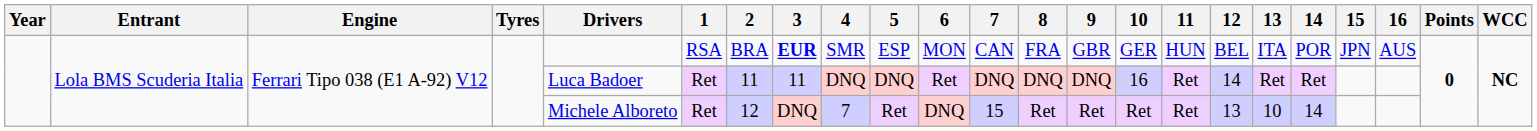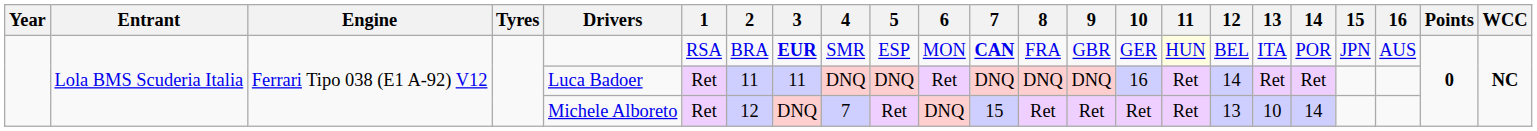(994, 50) normal -> (994, 50) bold
(1186, 50) no background -> (1186, 50) lightyellow background
